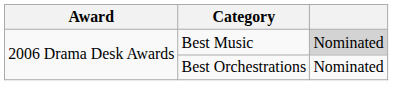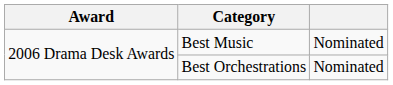(349, 42) lightgrey background -> (349, 42) no background
